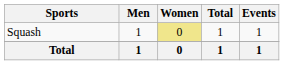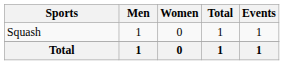(179, 32) khaki background -> (179, 32) no background
